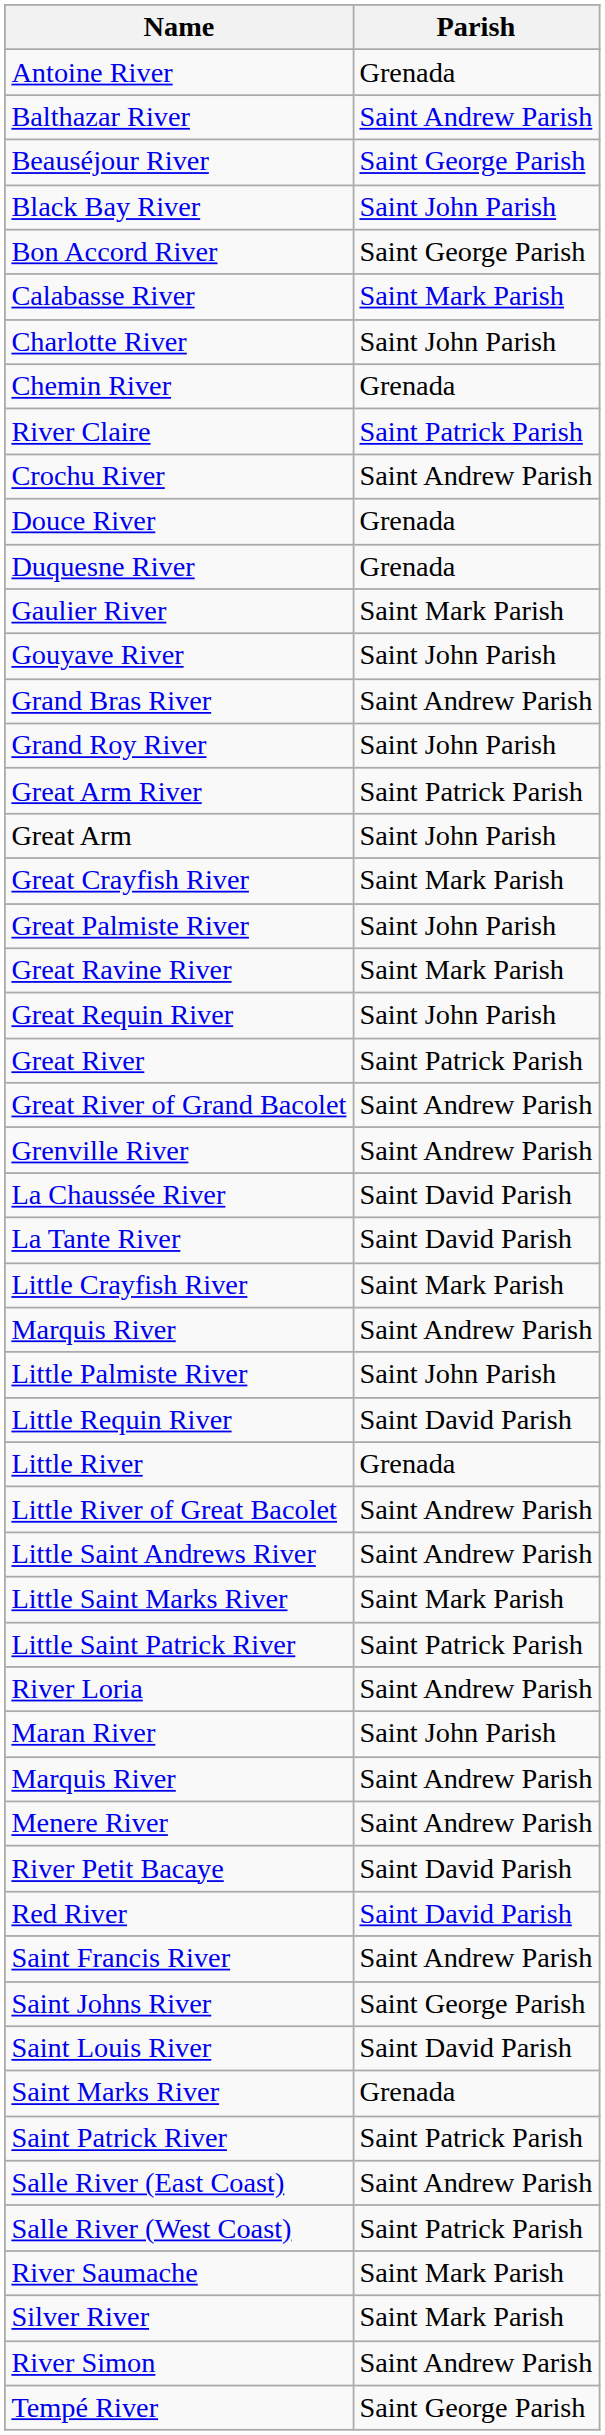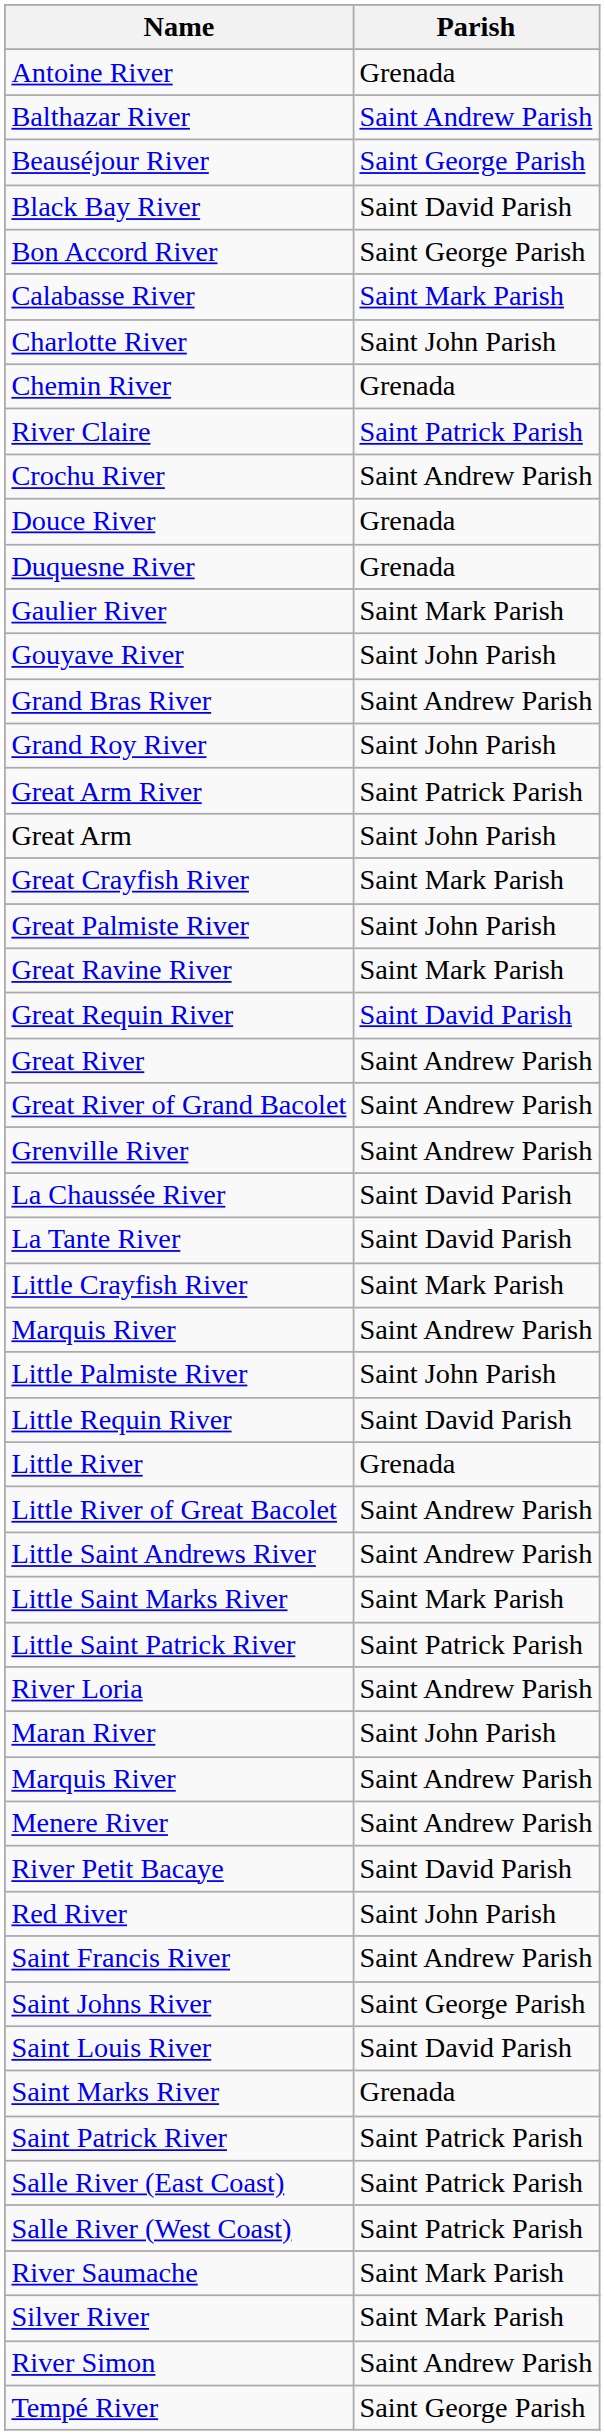(458, 206) Saint John Parish -> (466, 206) Saint David Parish
(458, 1015) Saint John Parish -> (466, 1015) Saint David Parish
(471, 1059) Saint Patrick Parish -> (476, 1059) Saint Andrew Parish
(466, 1913) Saint David Parish -> (458, 1913) Saint John Parish
(476, 2182) Saint Andrew Parish -> (471, 2182) Saint Patrick Parish
